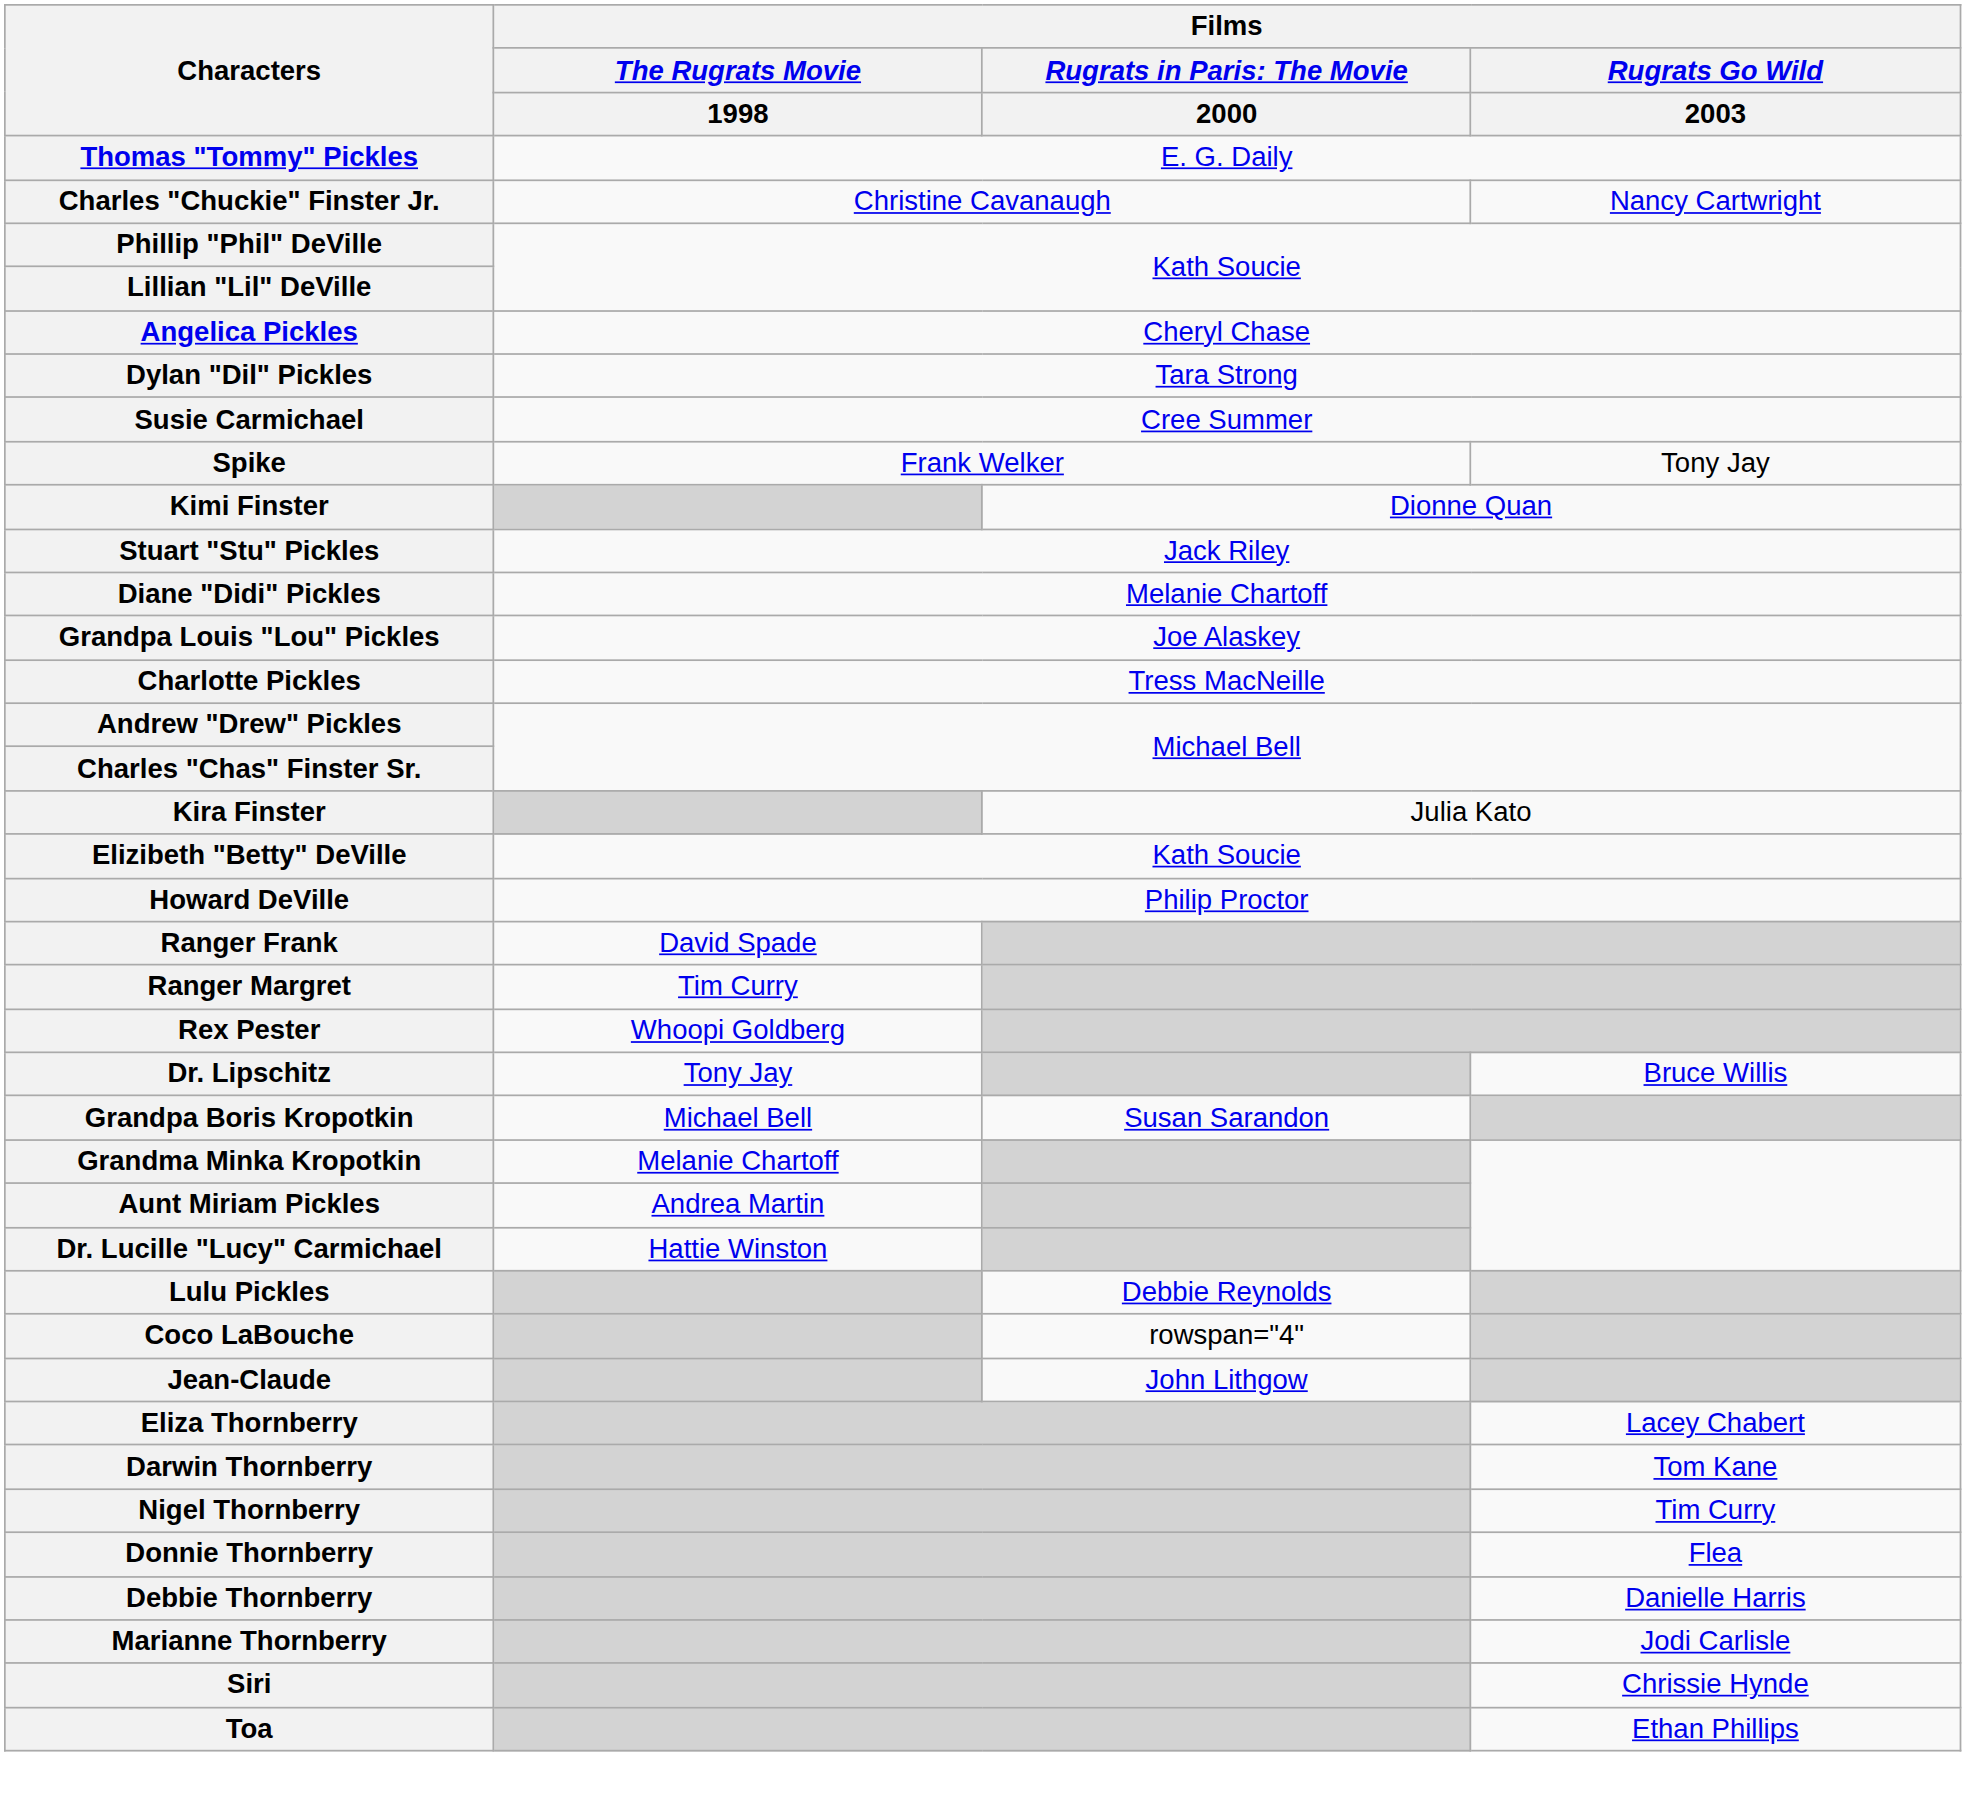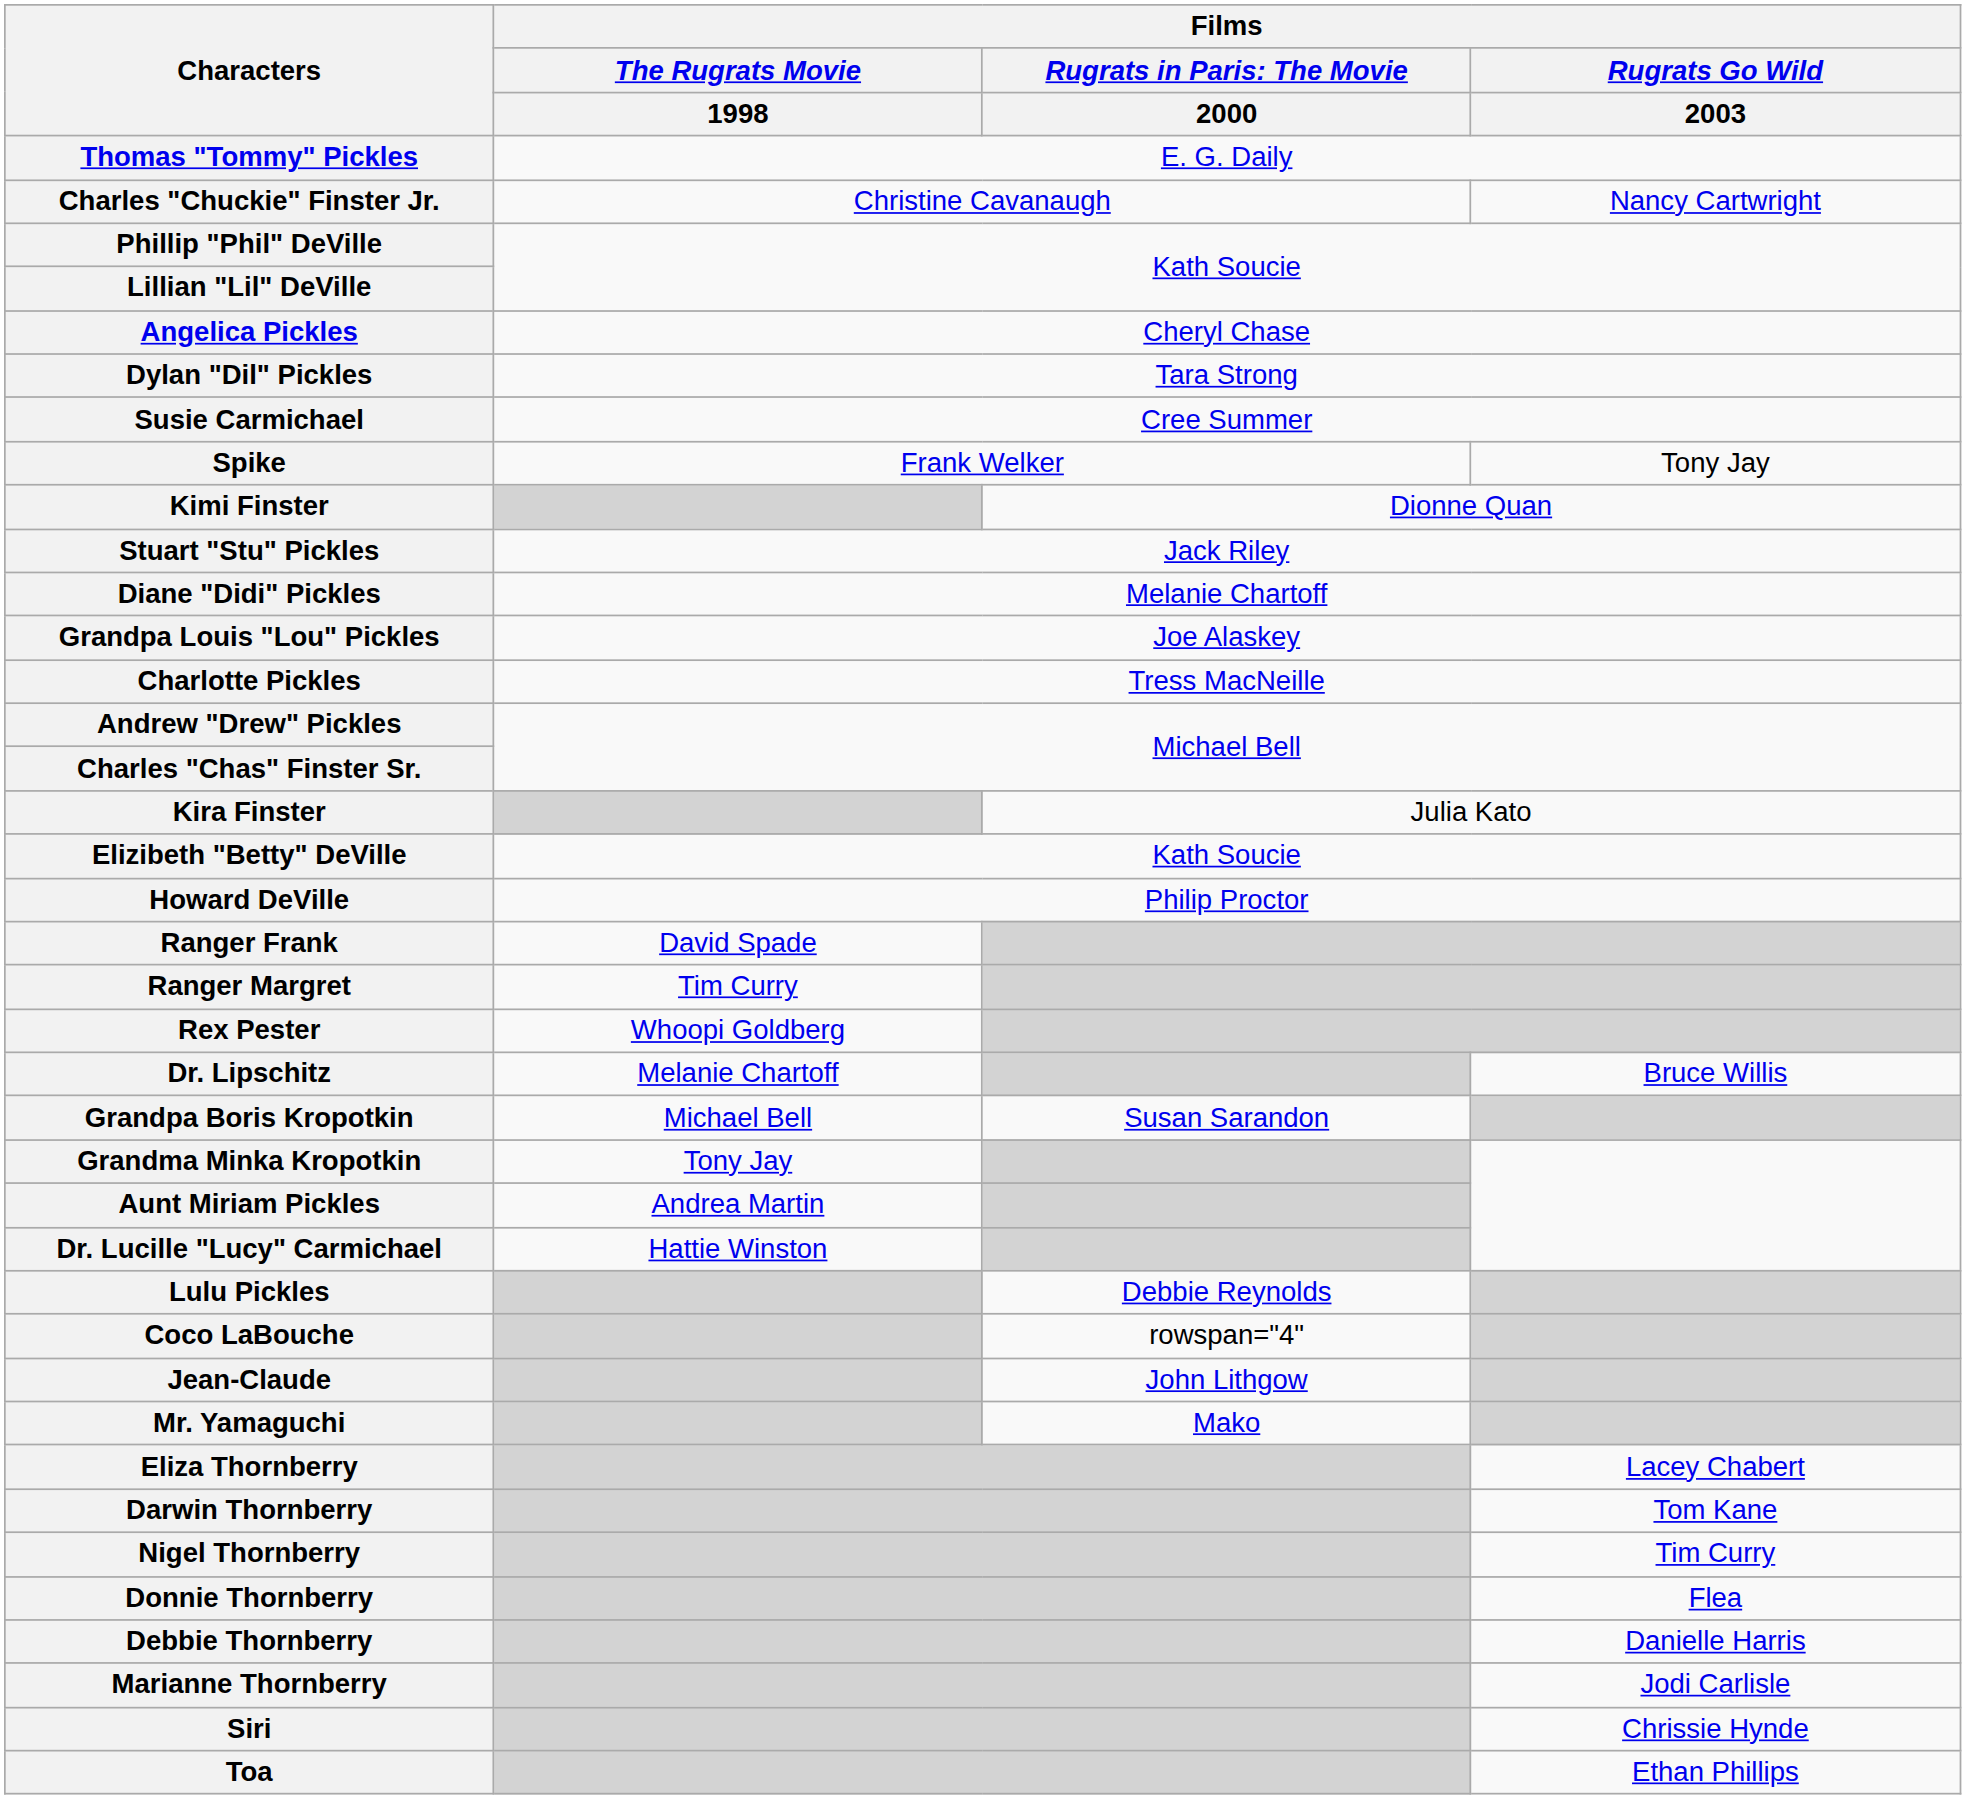(738, 1073) Tony Jay -> (738, 1073) Melanie Chartoff
(738, 1161) Melanie Chartoff -> (738, 1161) Tony Jay
+ row: (249, 1422)
